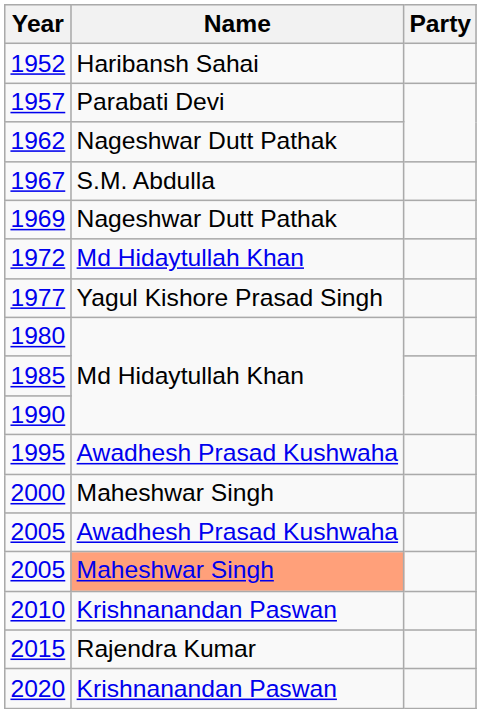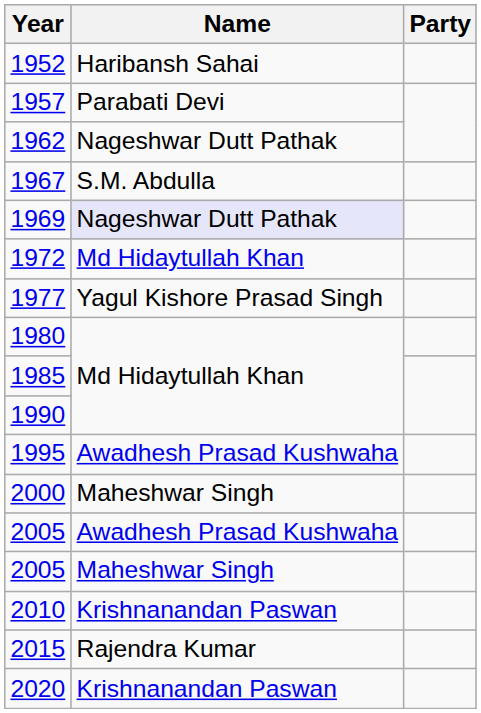(207, 219) no background -> (207, 219) lavender background
(175, 571) lightsalmon background -> (175, 571) no background
